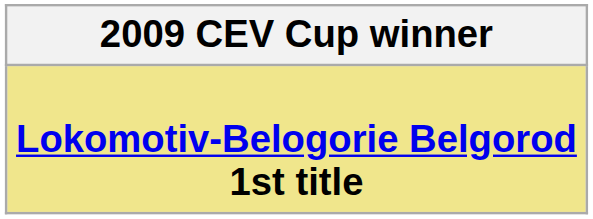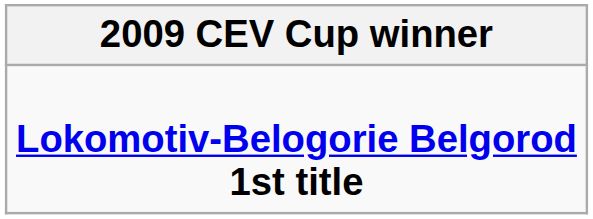(296, 159) khaki background -> (296, 159) no background
